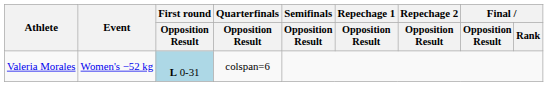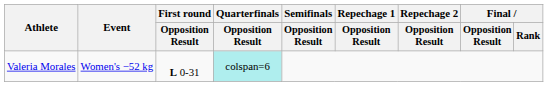(185, 73) lightblue background -> (185, 73) no background
(248, 66) no background -> (248, 66) paleturquoise background
